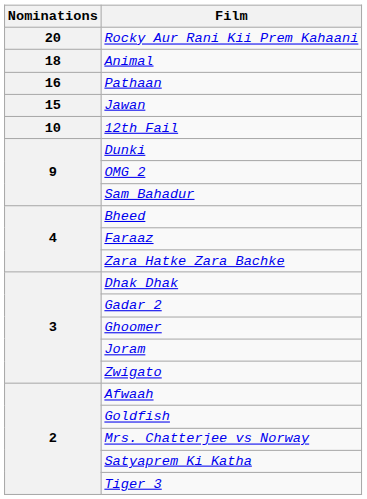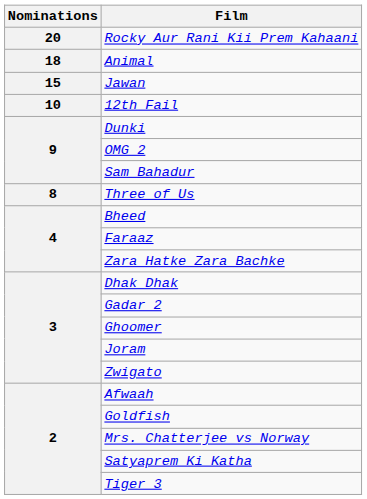- row: (133, 83)
+ row: (149, 194)
